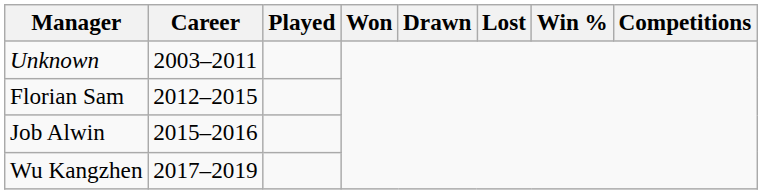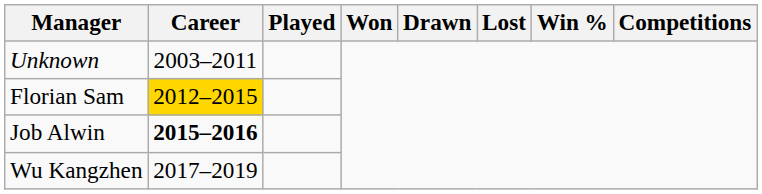(205, 96) no background -> (205, 96) gold background
(205, 133) normal -> (205, 133) bold
